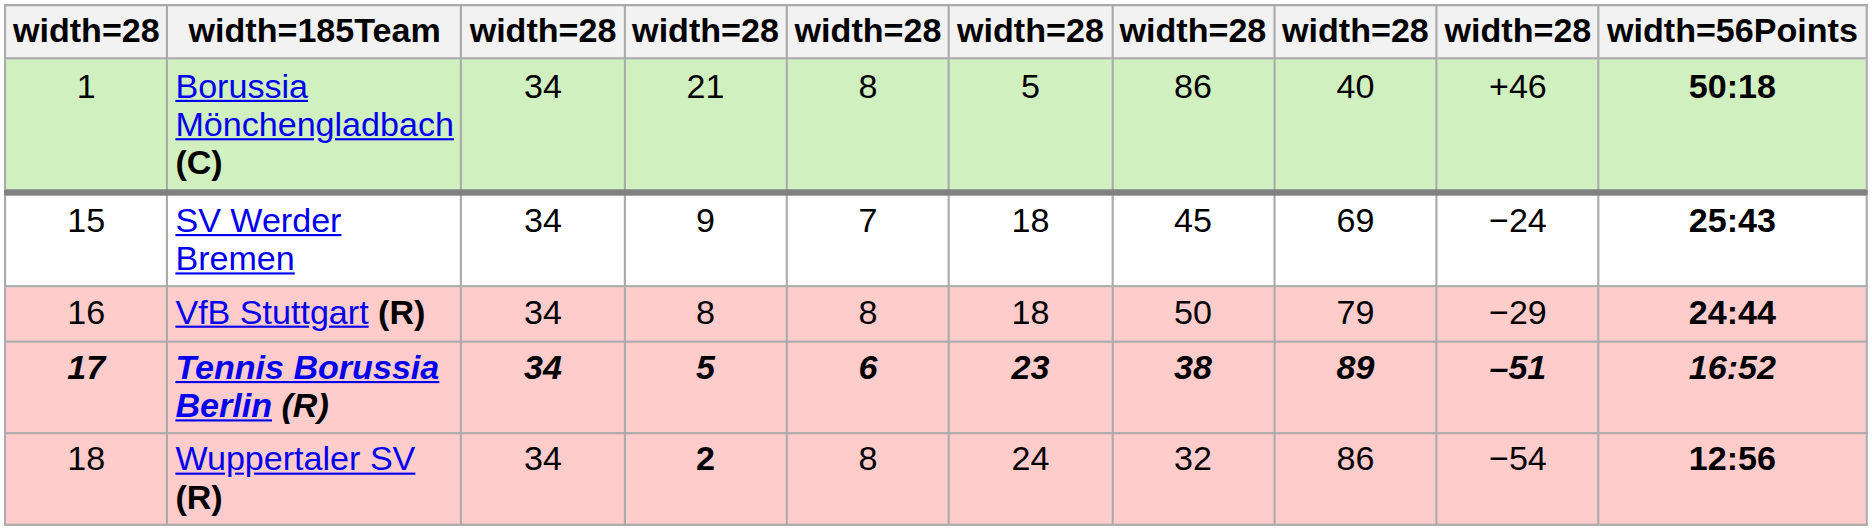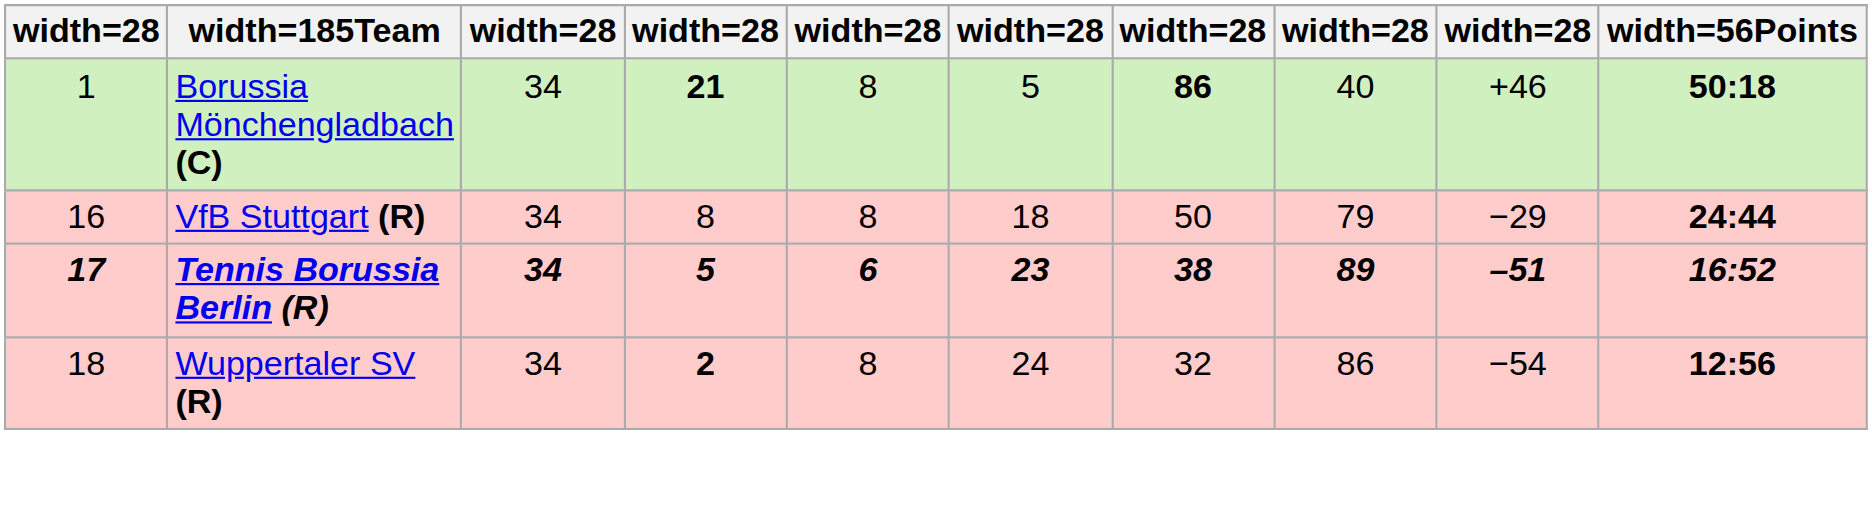(705, 85) normal -> (705, 85) bold
(1193, 85) normal -> (1193, 85) bold
- row: (258, 239)
